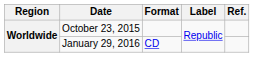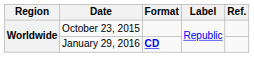(152, 44) normal -> (152, 44) bold
